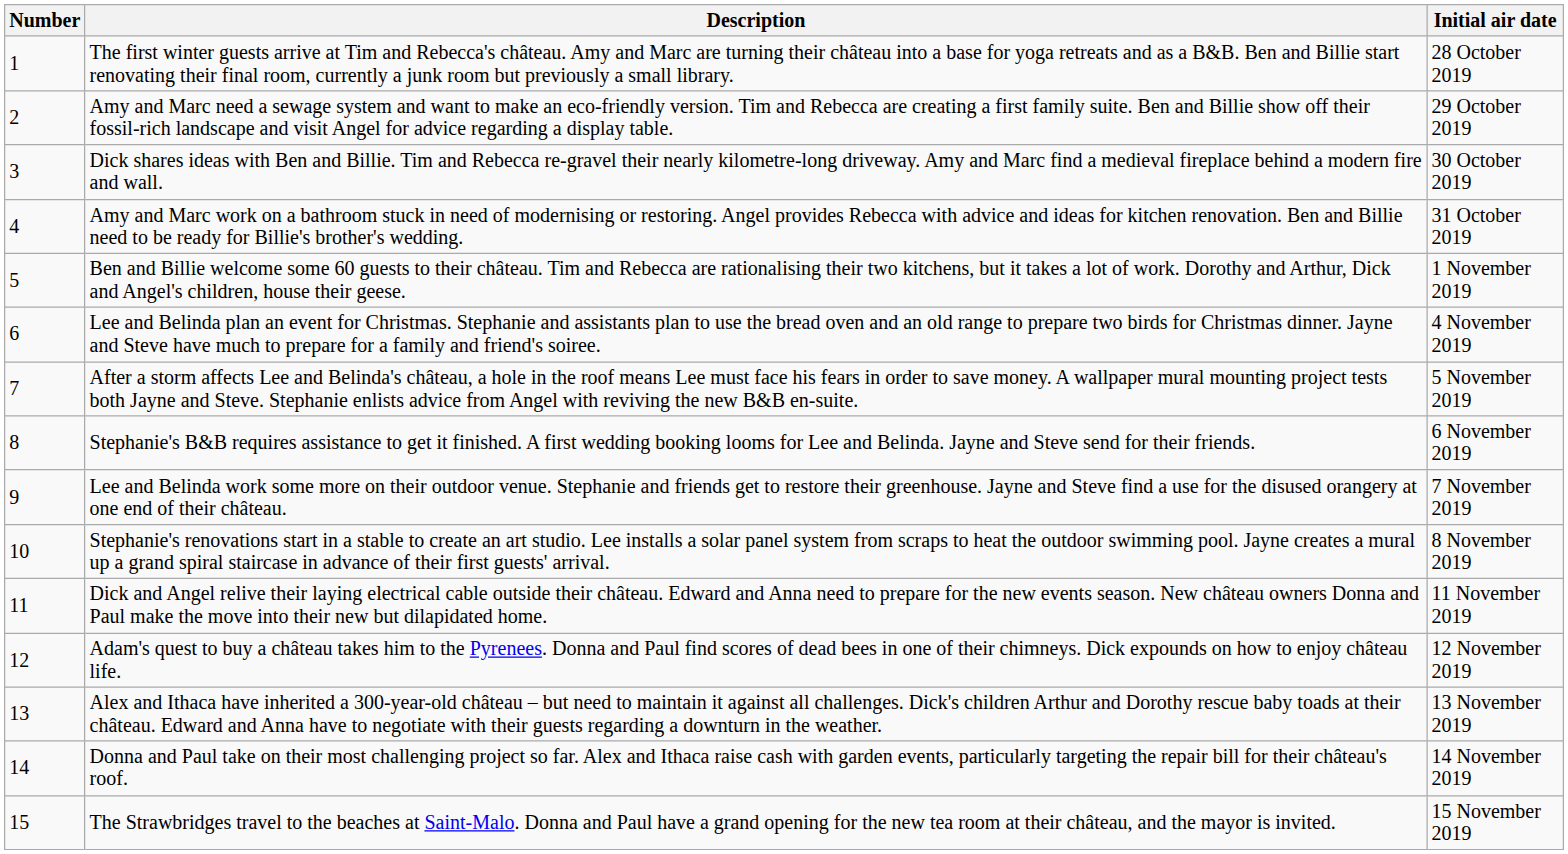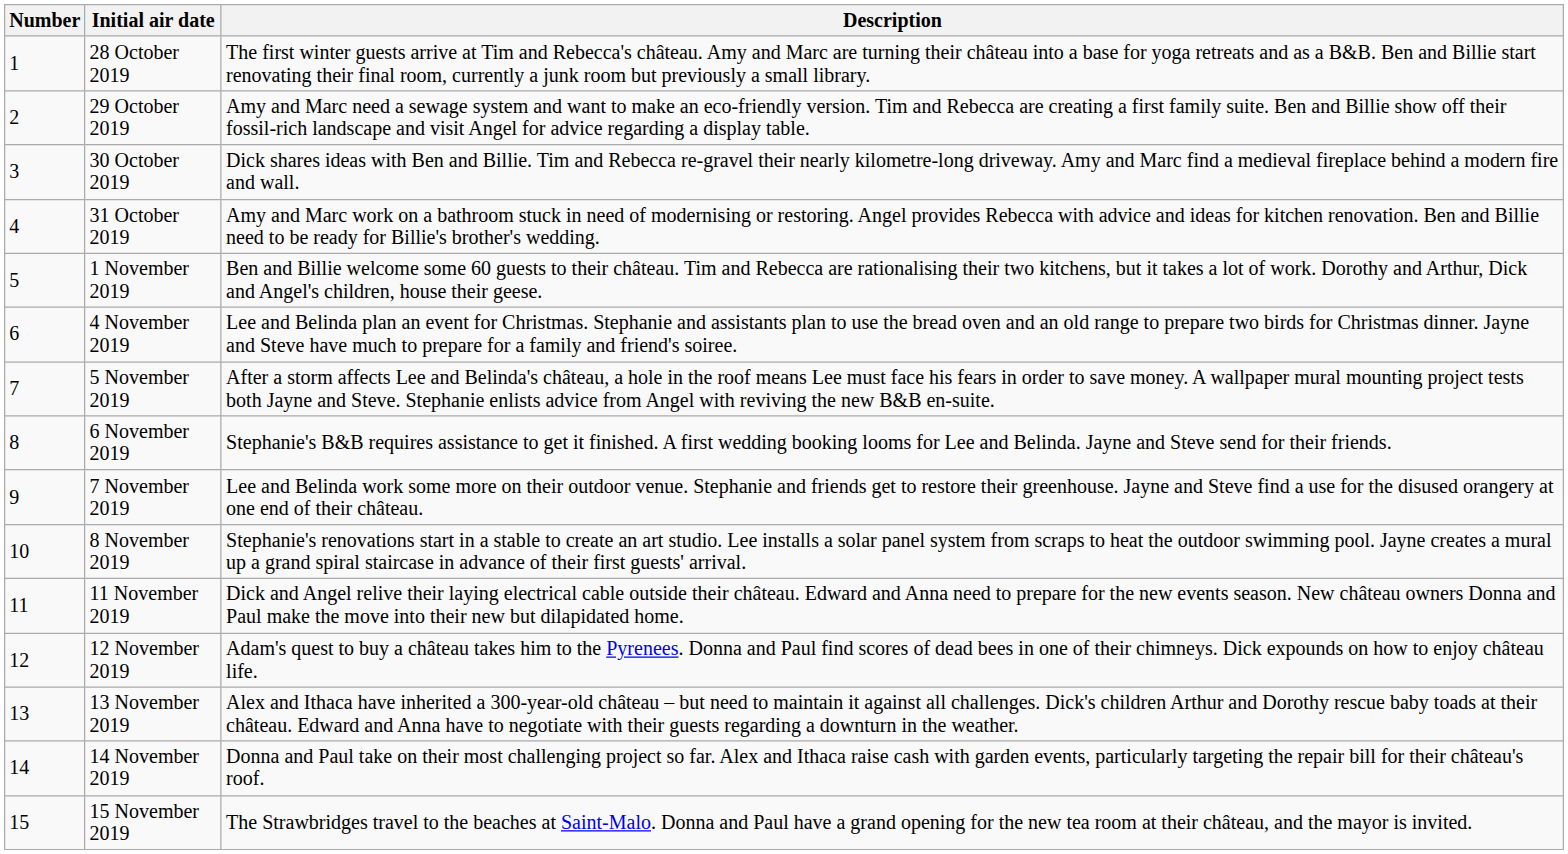columns swapped: (756, 20) <-> (1495, 20)
